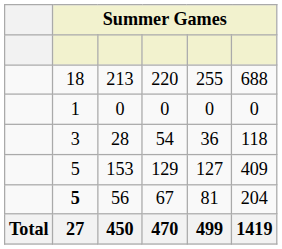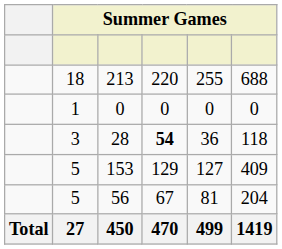(165, 139) normal -> (165, 139) bold
(75, 199) bold -> (75, 199) normal
